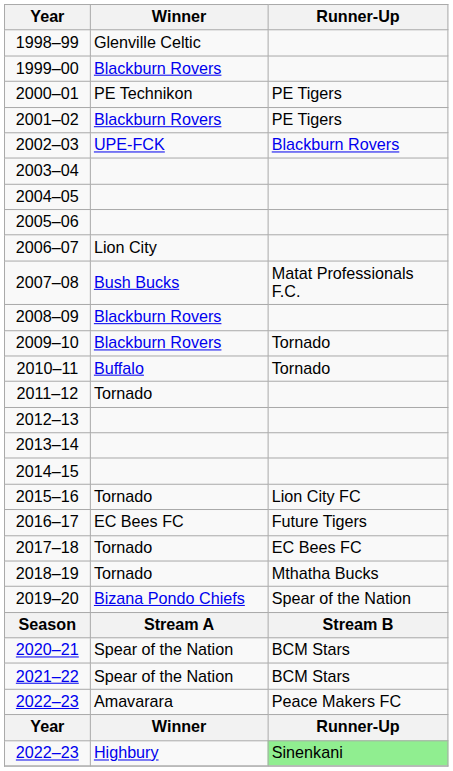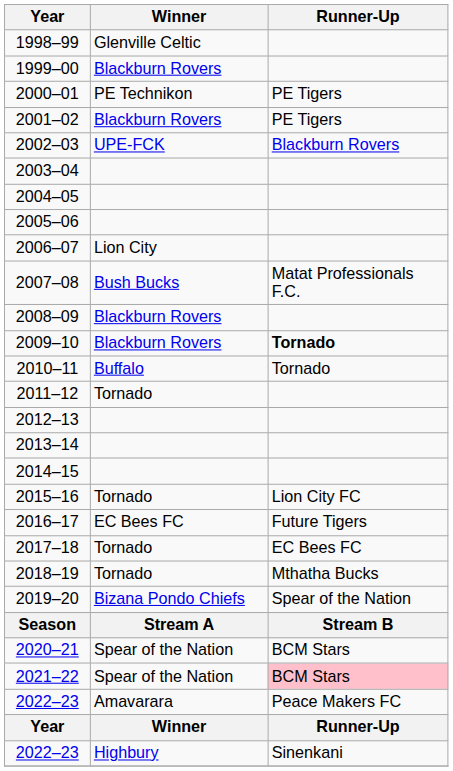(301, 343) normal -> (303, 343) bold
(311, 676) no background -> (311, 676) pink background
(307, 753) lightgreen background -> (307, 753) no background
